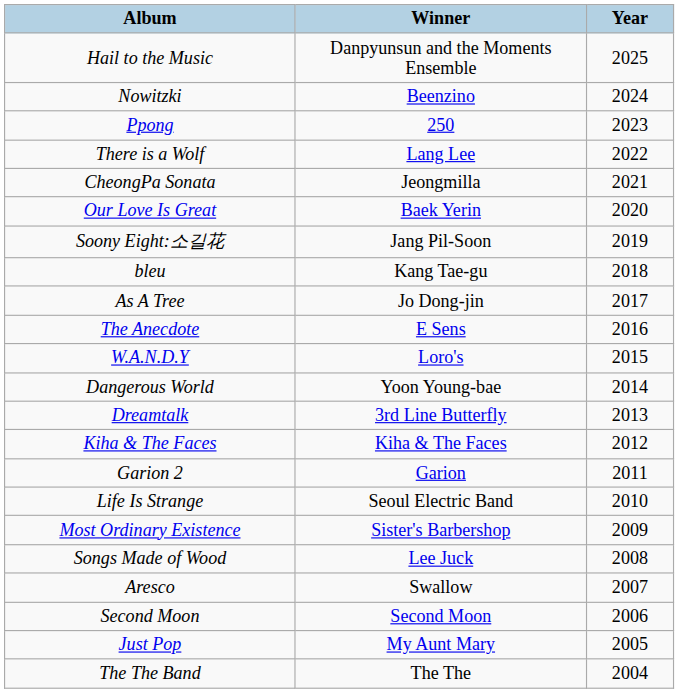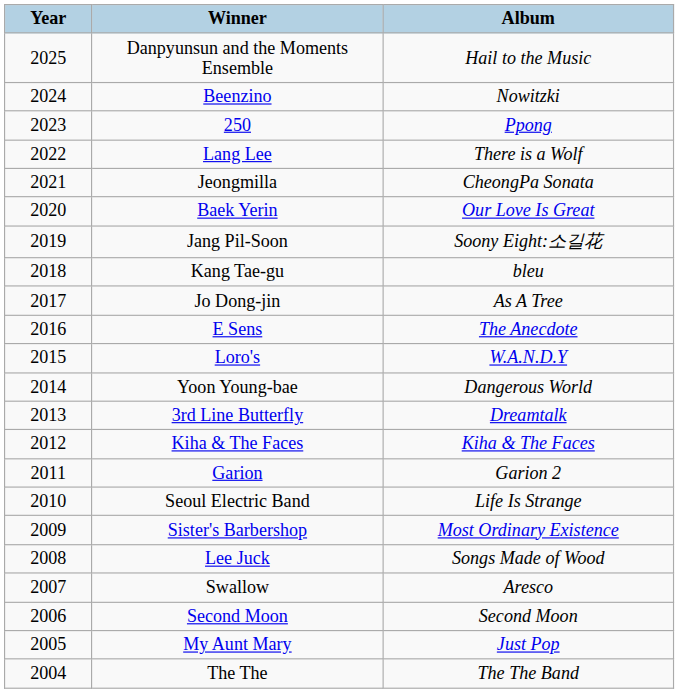columns swapped: (630, 18) <-> (150, 18)
